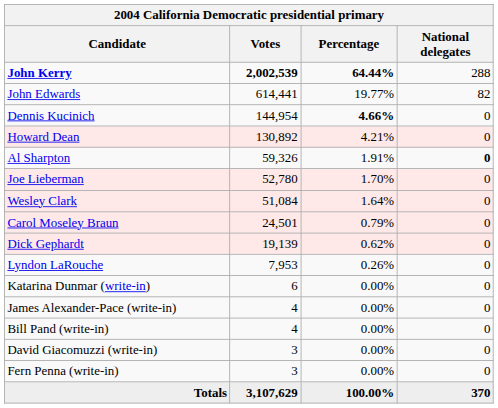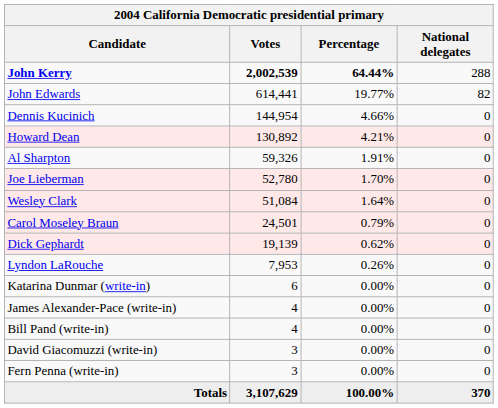(376, 115) bold -> (377, 115) normal
(487, 158) bold -> (487, 158) normal
